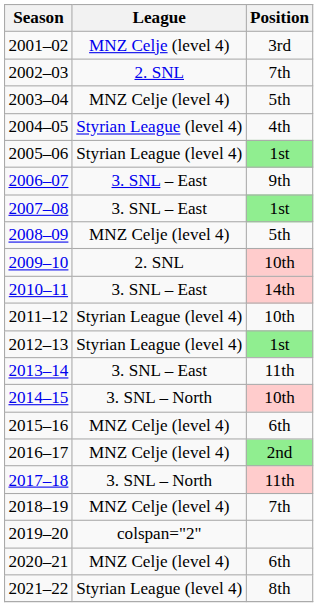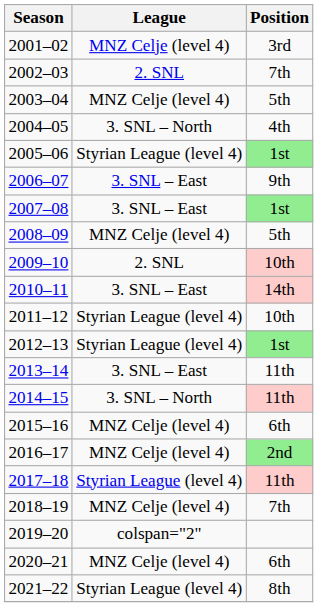(159, 126) Styrian League (level 4) -> (159, 126) 3. SNL – North
(280, 398) 10th -> (280, 398) 11th
(159, 479) 3. SNL – North -> (159, 479) Styrian League (level 4)
